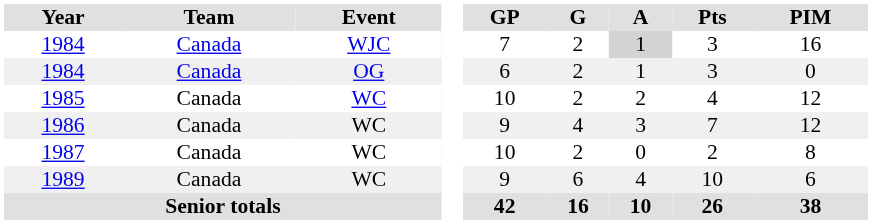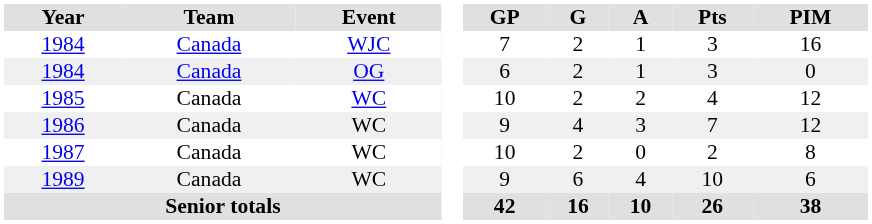(641, 44) lightgrey background -> (641, 44) no background
